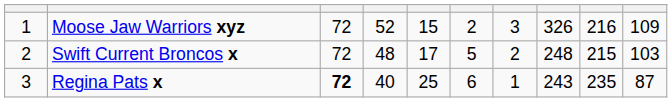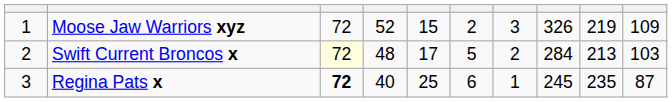(601, 26) 216 -> (601, 26) 219
(342, 54) no background -> (342, 54) lightyellow background
(558, 54) 248 -> (558, 54) 284
(601, 54) 215 -> (601, 54) 213
(558, 82) 243 -> (558, 82) 245
